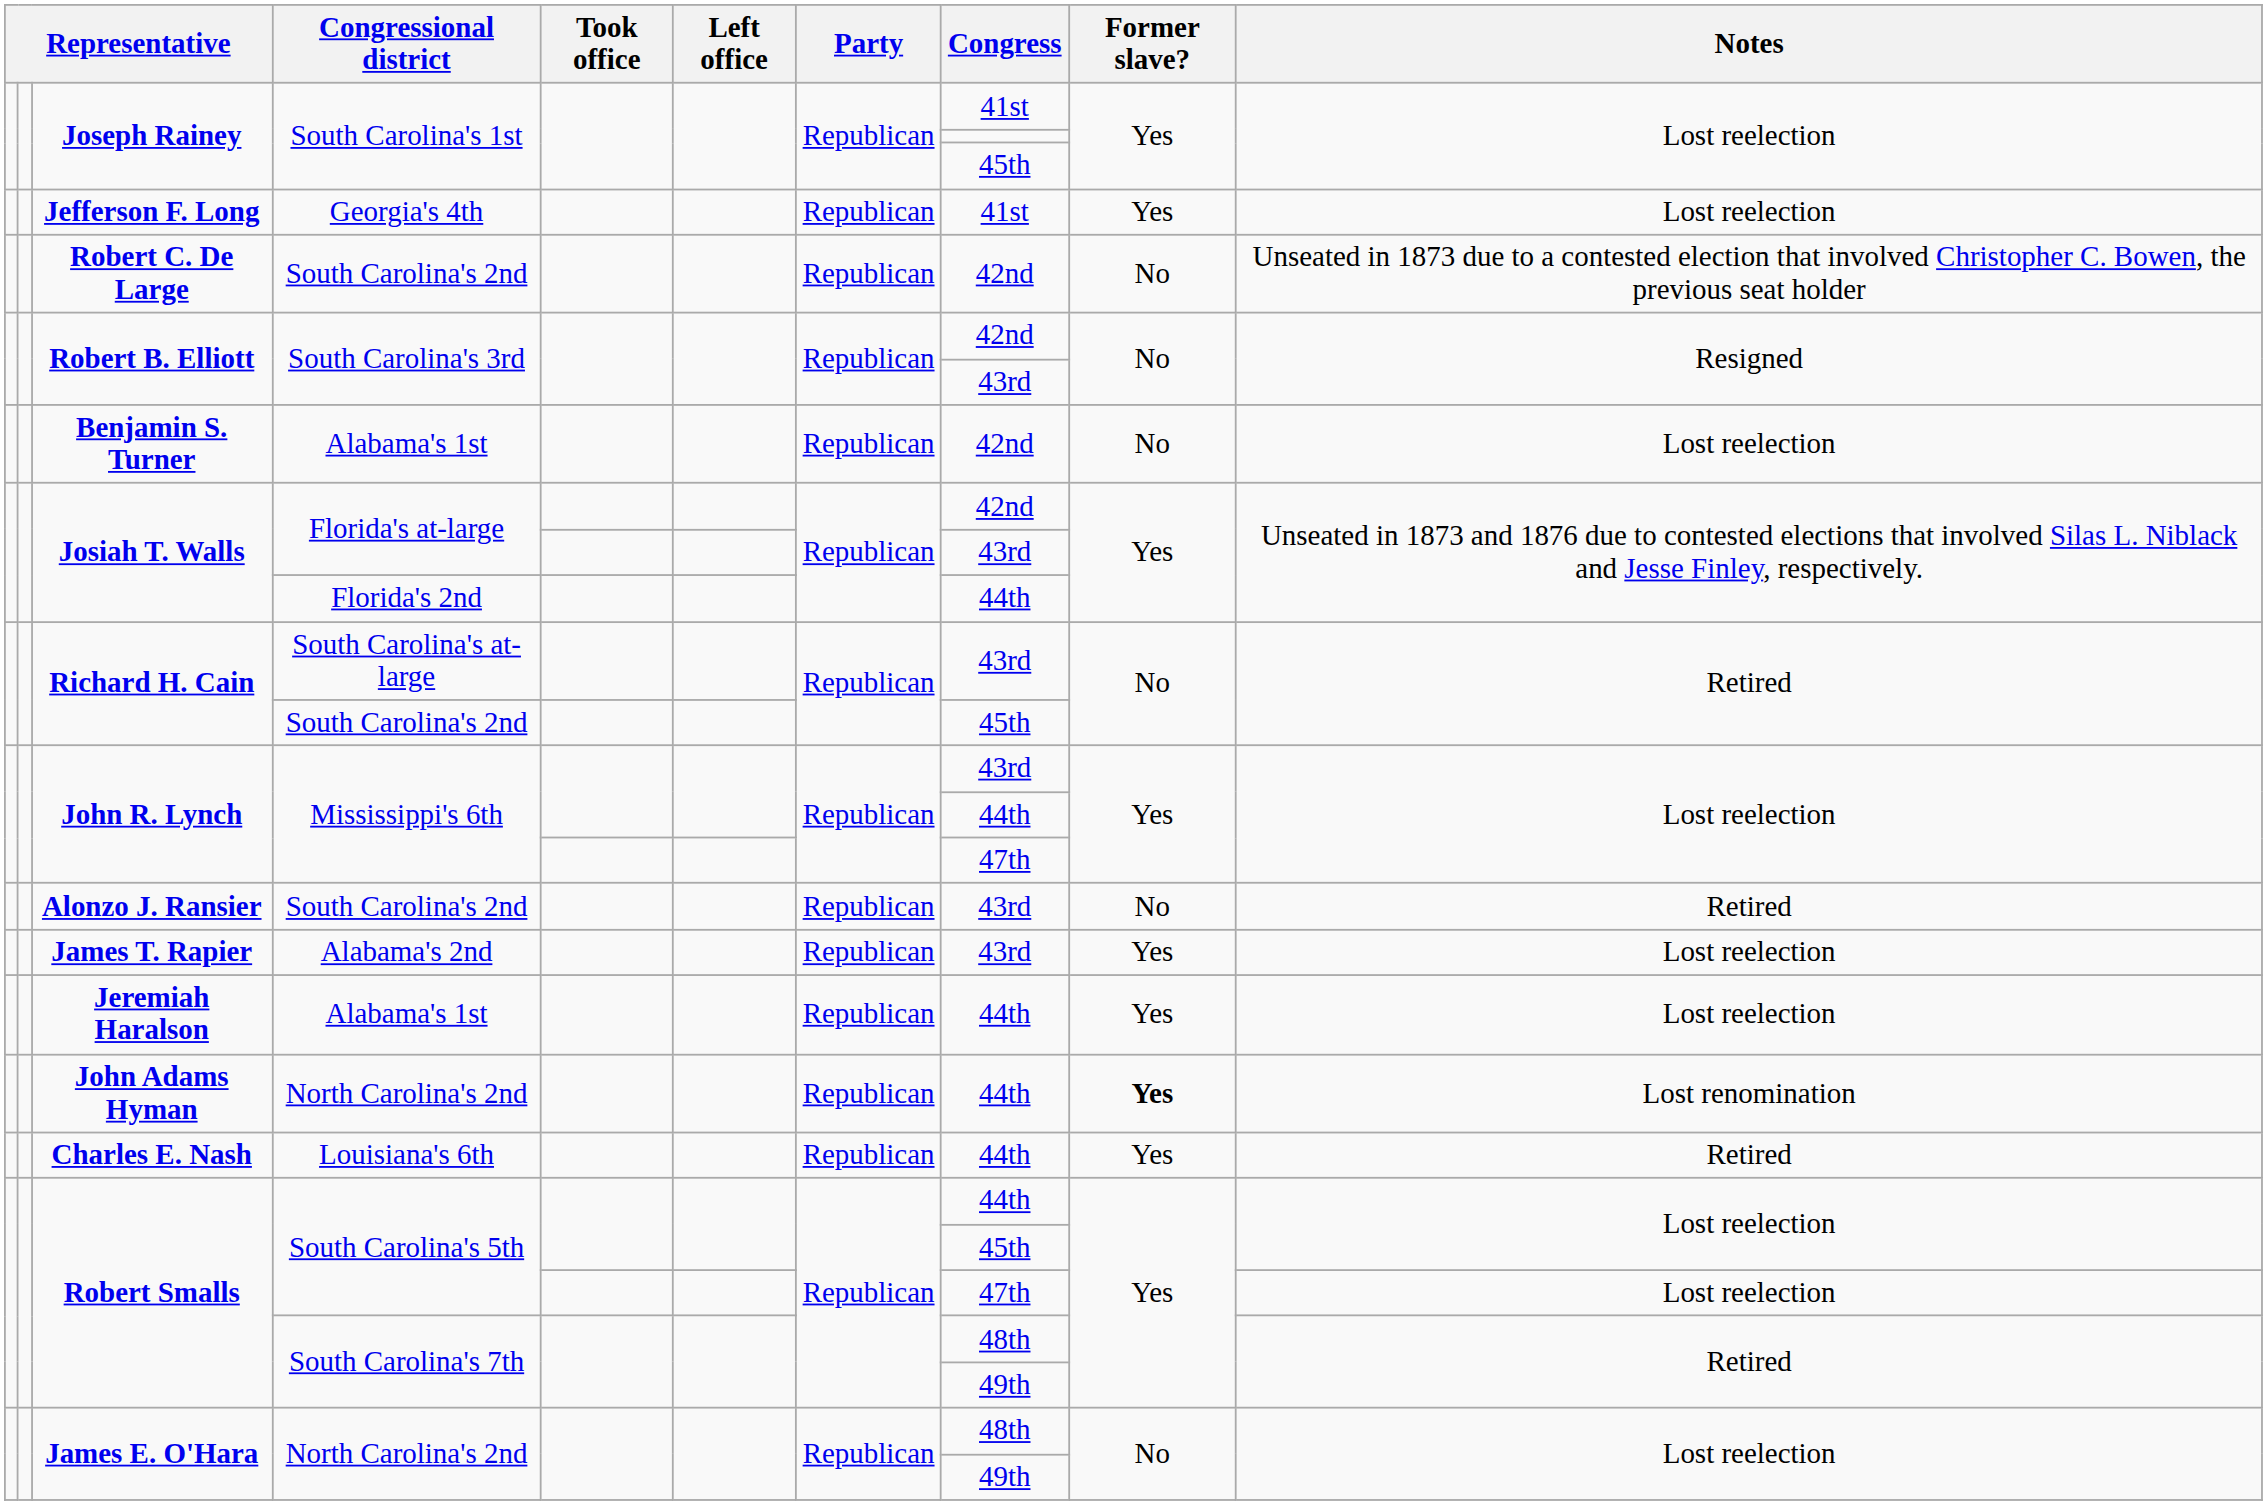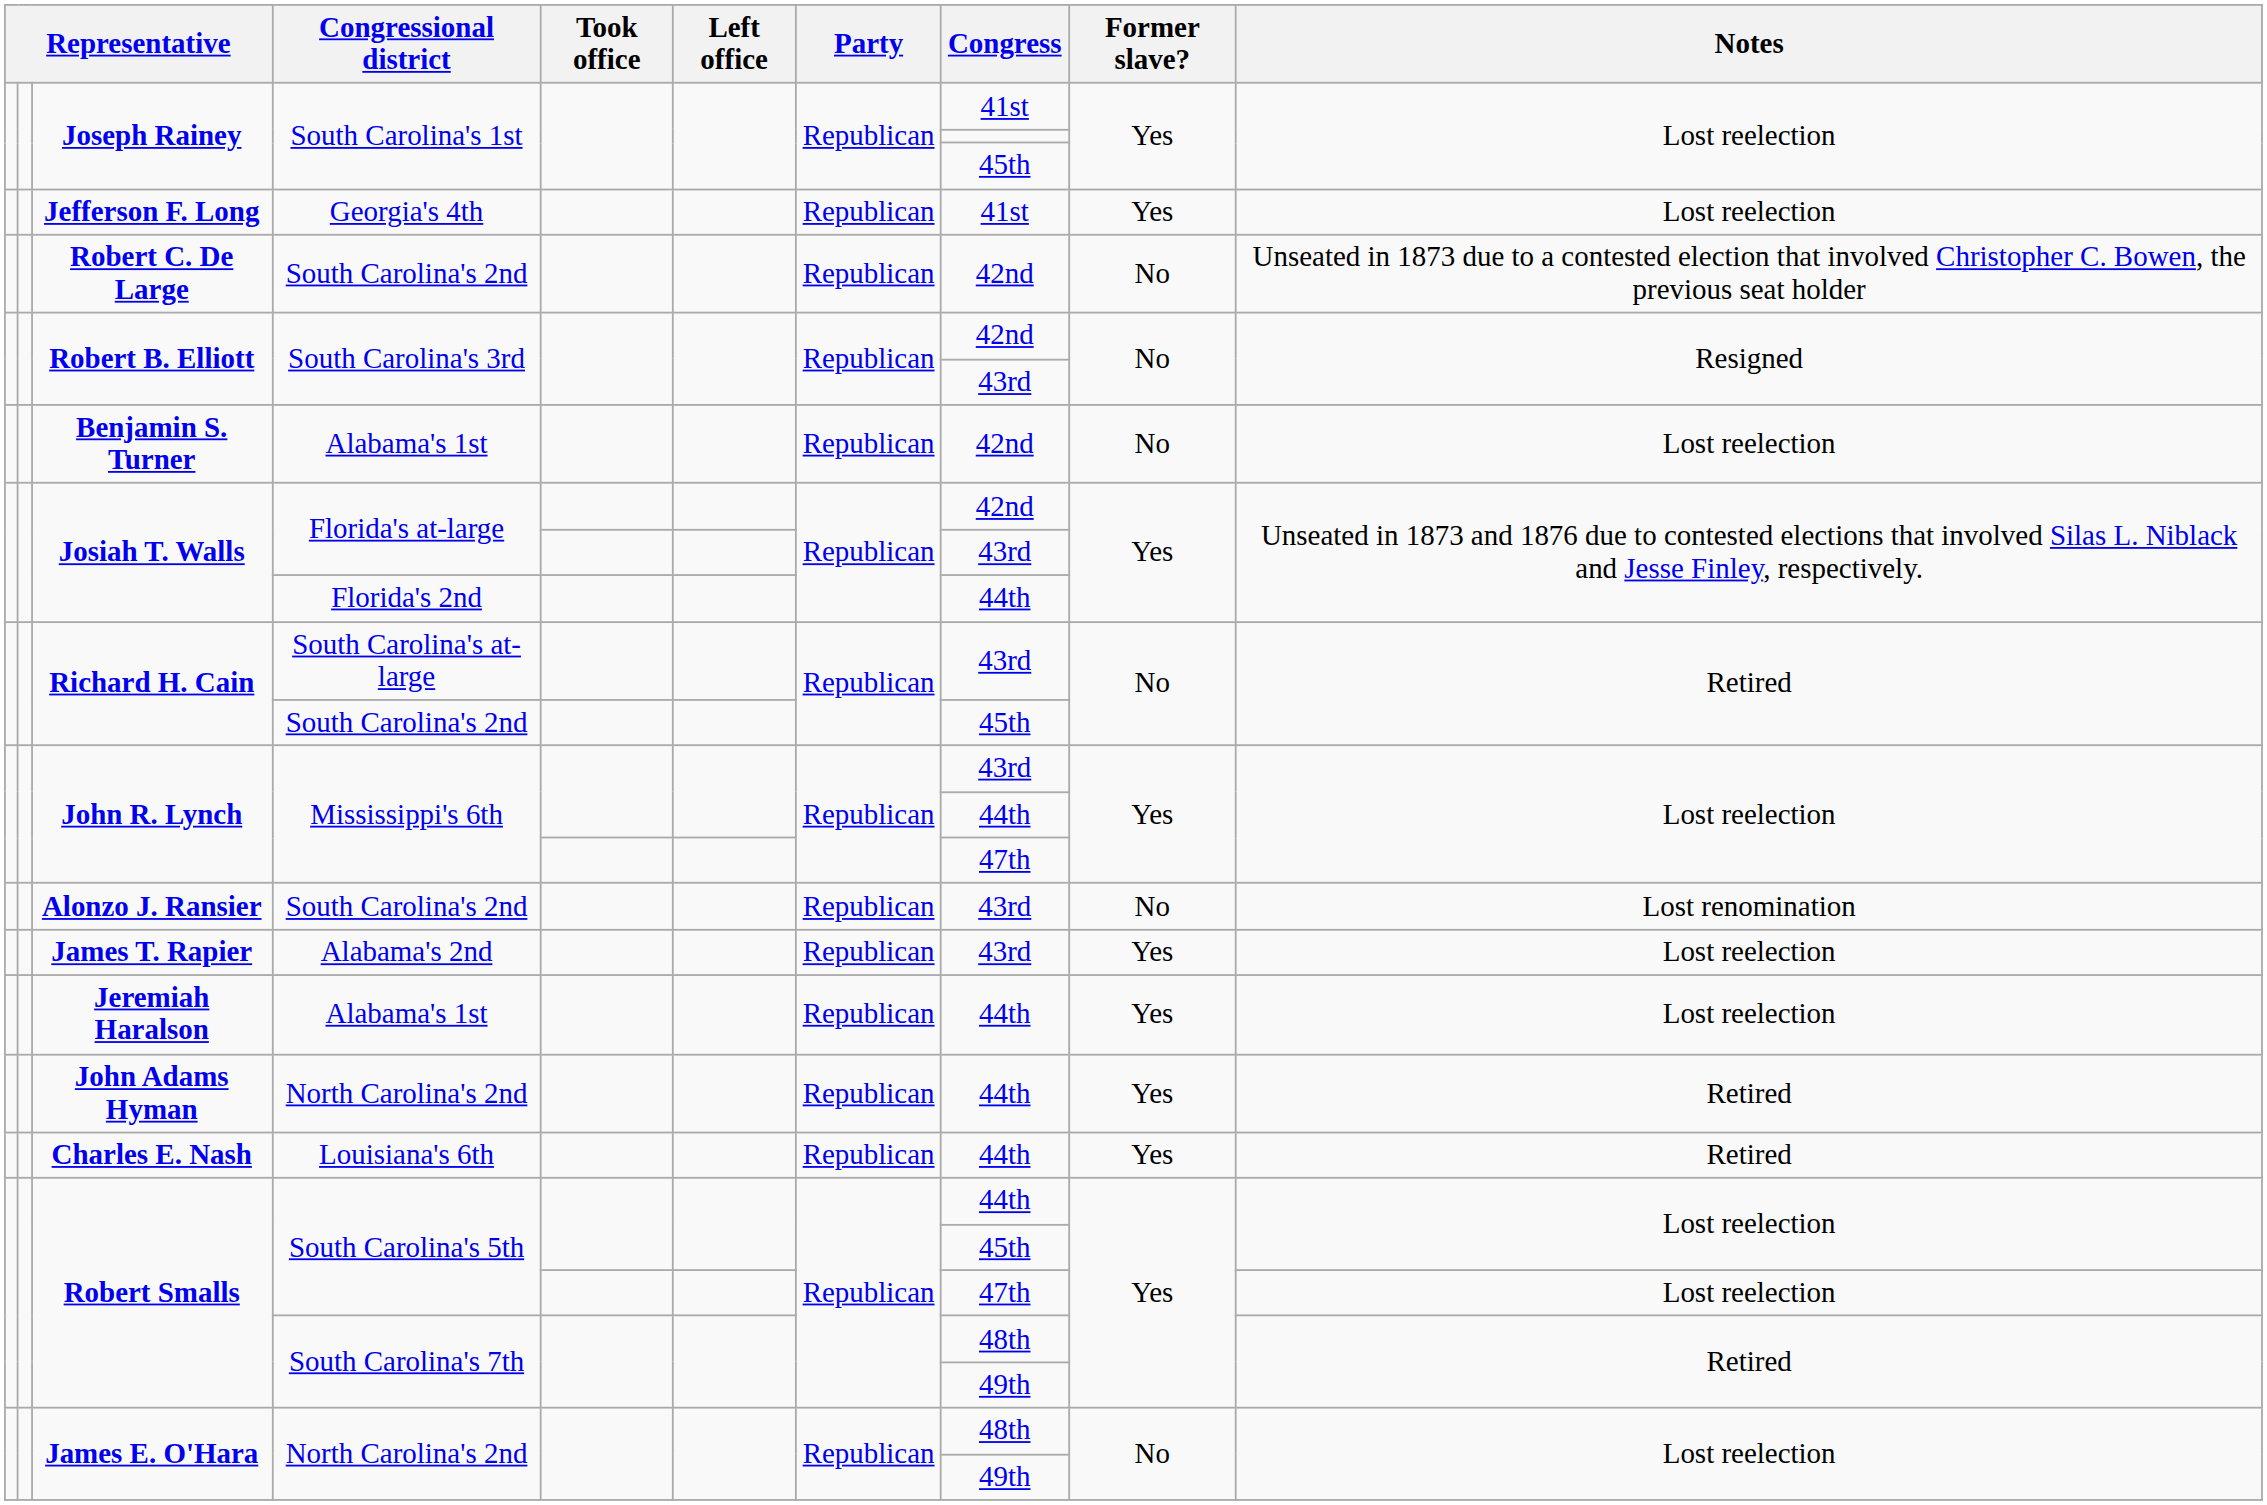(1749, 905) Retired -> (1749, 905) Lost renomination
(1152, 1092) bold -> (1152, 1092) normal
(1749, 1092) Lost renomination -> (1749, 1092) Retired
